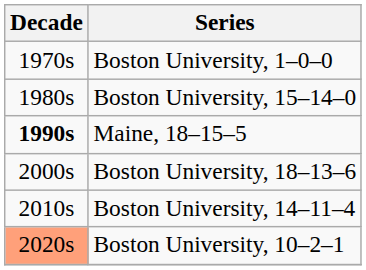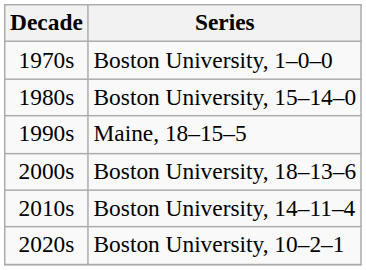(46, 134) bold -> (46, 134) normal
(46, 245) lightsalmon background -> (46, 245) no background
